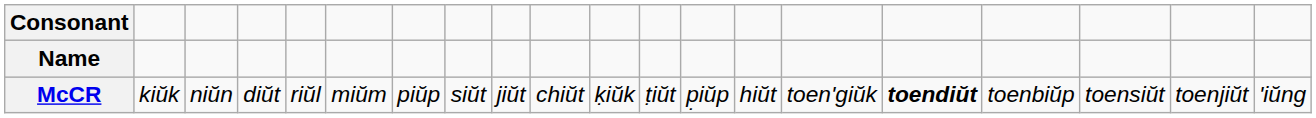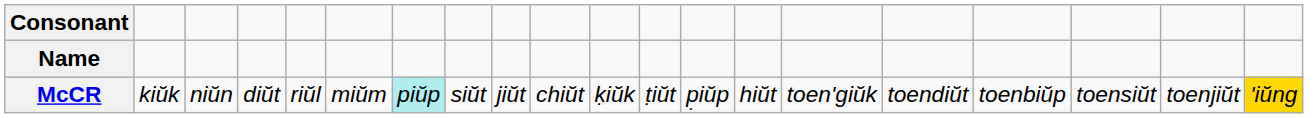(419, 94) no background -> (419, 94) paleturquoise background
(932, 94) bold -> (928, 94) normal
(1283, 94) no background -> (1274, 94) gold background
